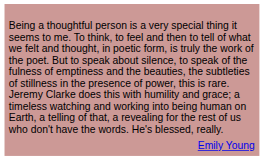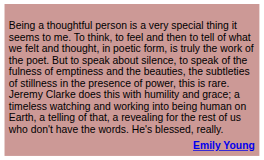(226, 146) normal -> (224, 146) bold
